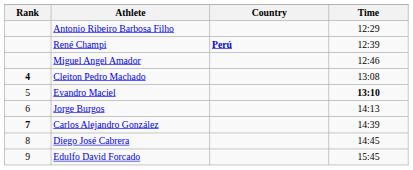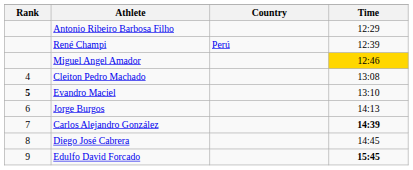(222, 44) bold -> (221, 44) normal
(368, 60) no background -> (368, 60) gold background
(28, 76) bold -> (28, 76) normal
(28, 92) normal -> (28, 92) bold
(368, 92) bold -> (368, 92) normal
(28, 124) bold -> (28, 124) normal
(368, 124) normal -> (368, 124) bold
(368, 157) normal -> (368, 157) bold
